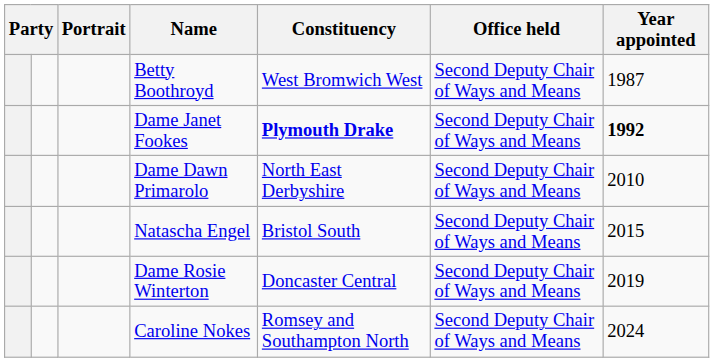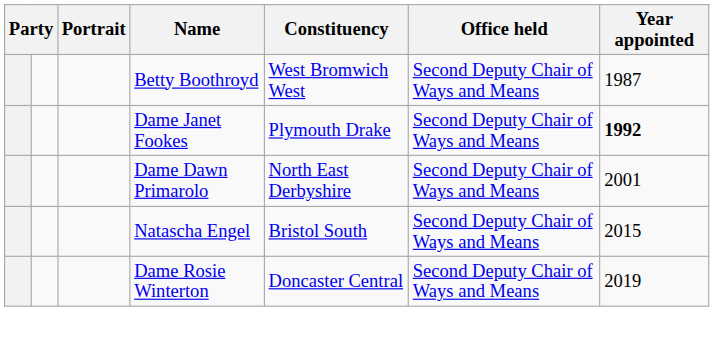(328, 130) bold -> (330, 130) normal
(626, 180) 2010 -> (623, 180) 2001
- row: (192, 331)
